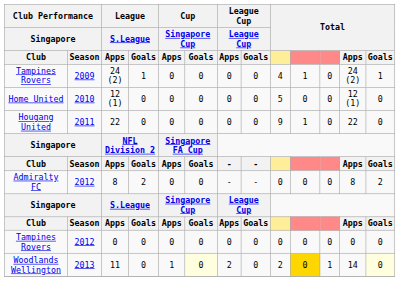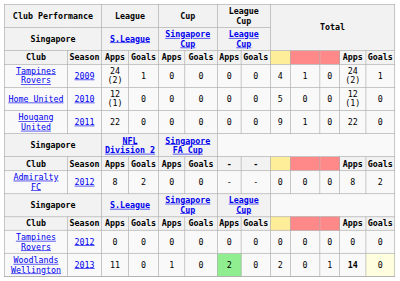(201, 265) lightyellow background -> (201, 265) no background
(229, 265) no background -> (229, 265) lightgreen background
(305, 265) gold background -> (305, 265) no background
(353, 265) normal -> (353, 265) bold
